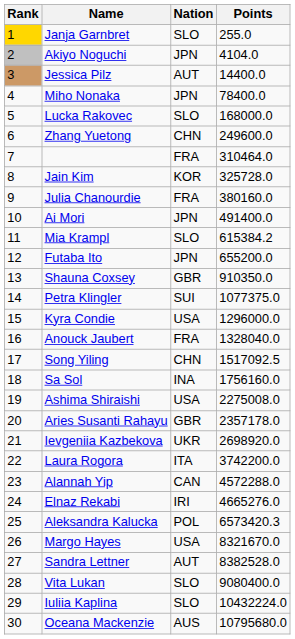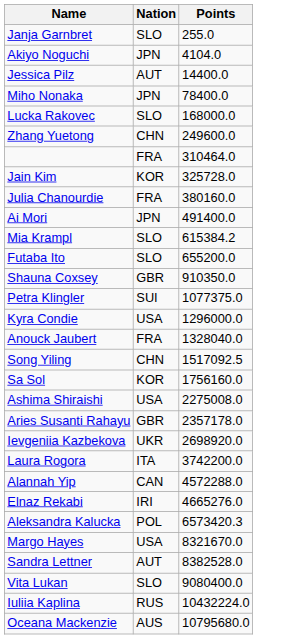- column: (23, 14)
(186, 258) JPN -> (149, 258) SLO
(184, 380) INA -> (150, 380) KOR
(186, 603) SLO -> (150, 603) RUS
